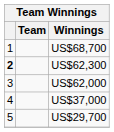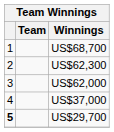(10, 65) bold -> (10, 65) normal
(10, 118) normal -> (10, 118) bold
